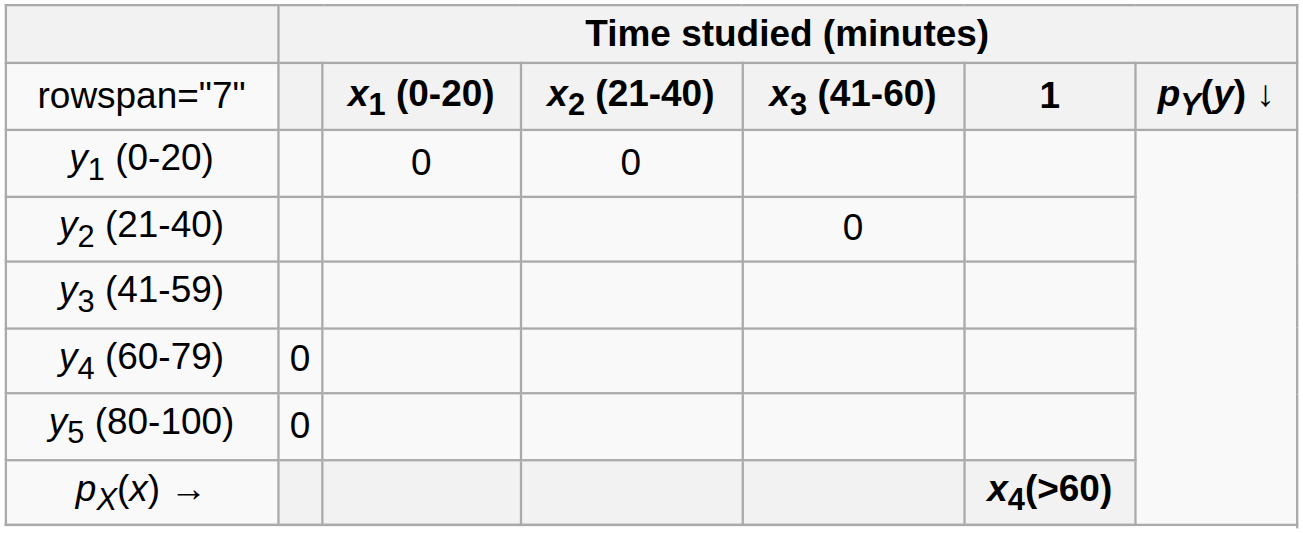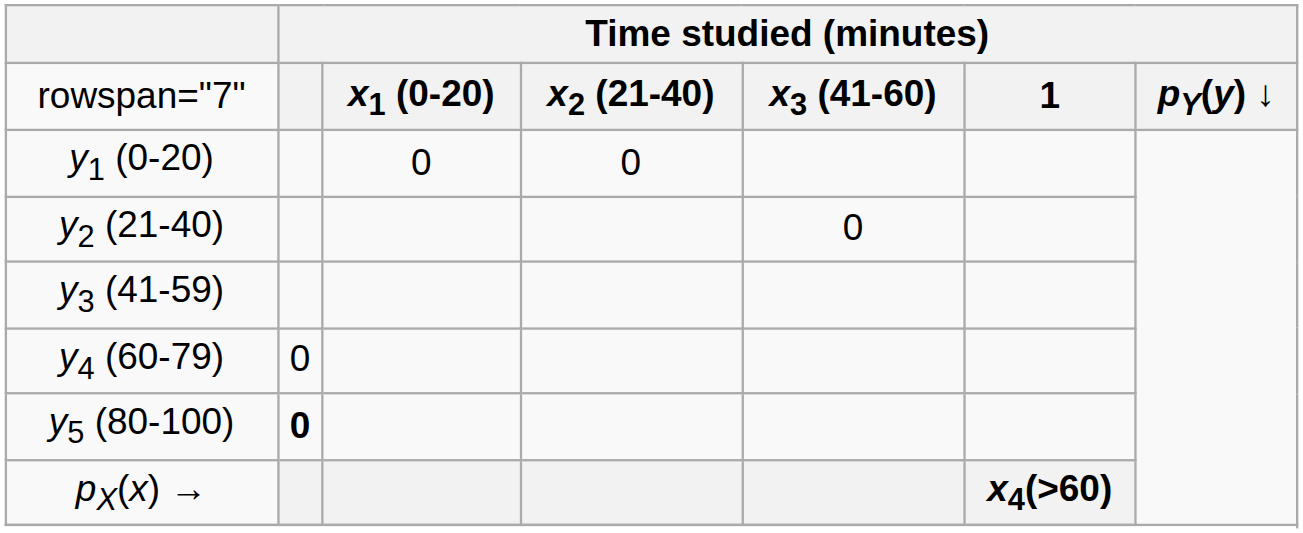(300, 426) normal -> (300, 426) bold
